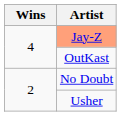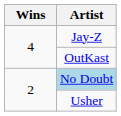(87, 36) lightsalmon background -> (87, 36) no background
(87, 79) no background -> (87, 79) lightblue background
